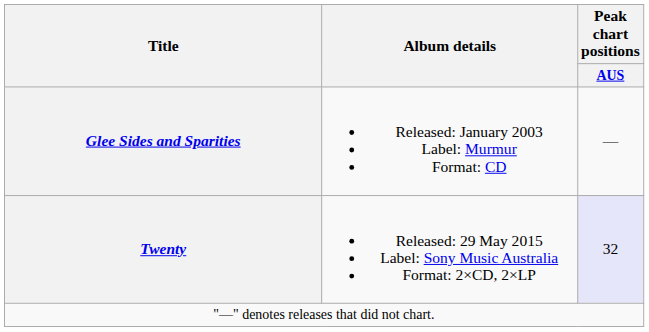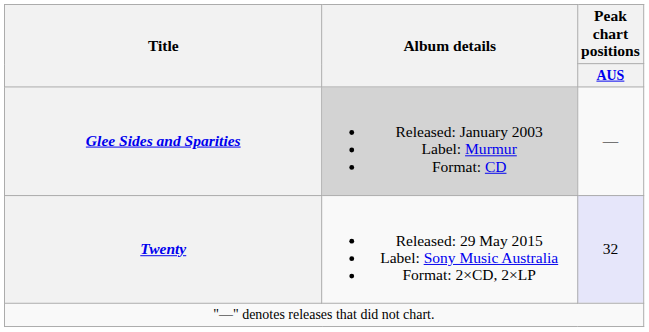(450, 150) no background -> (450, 150) lightgrey background
